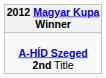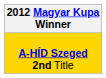(53, 59) no background -> (53, 59) gold background
